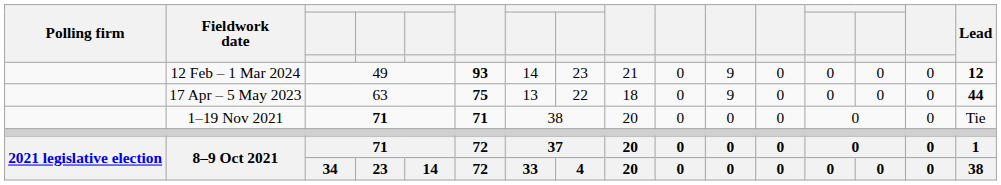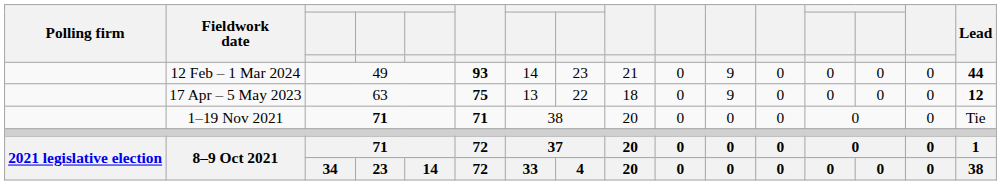(976, 73) 12 -> (976, 73) 44
(976, 95) 44 -> (976, 95) 12
